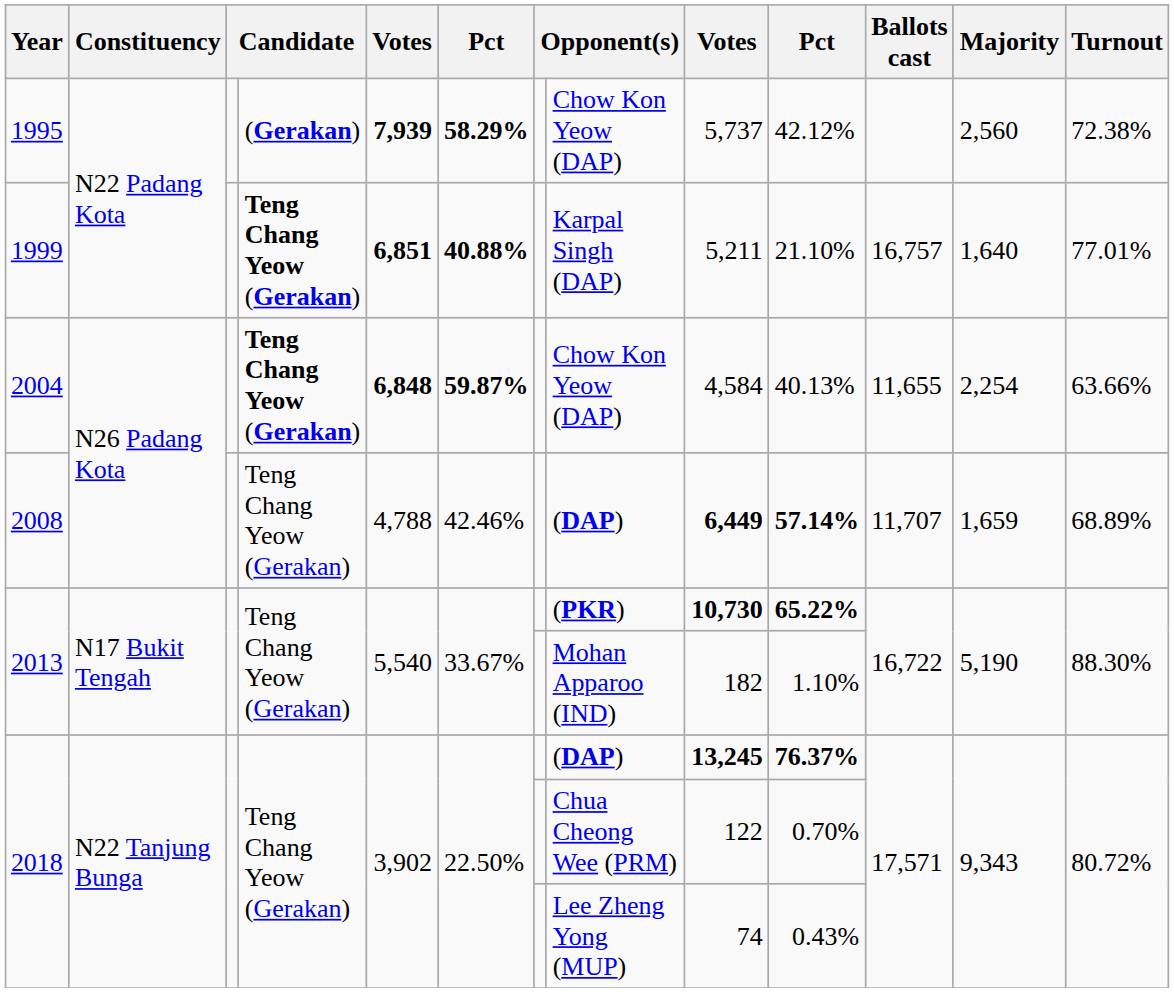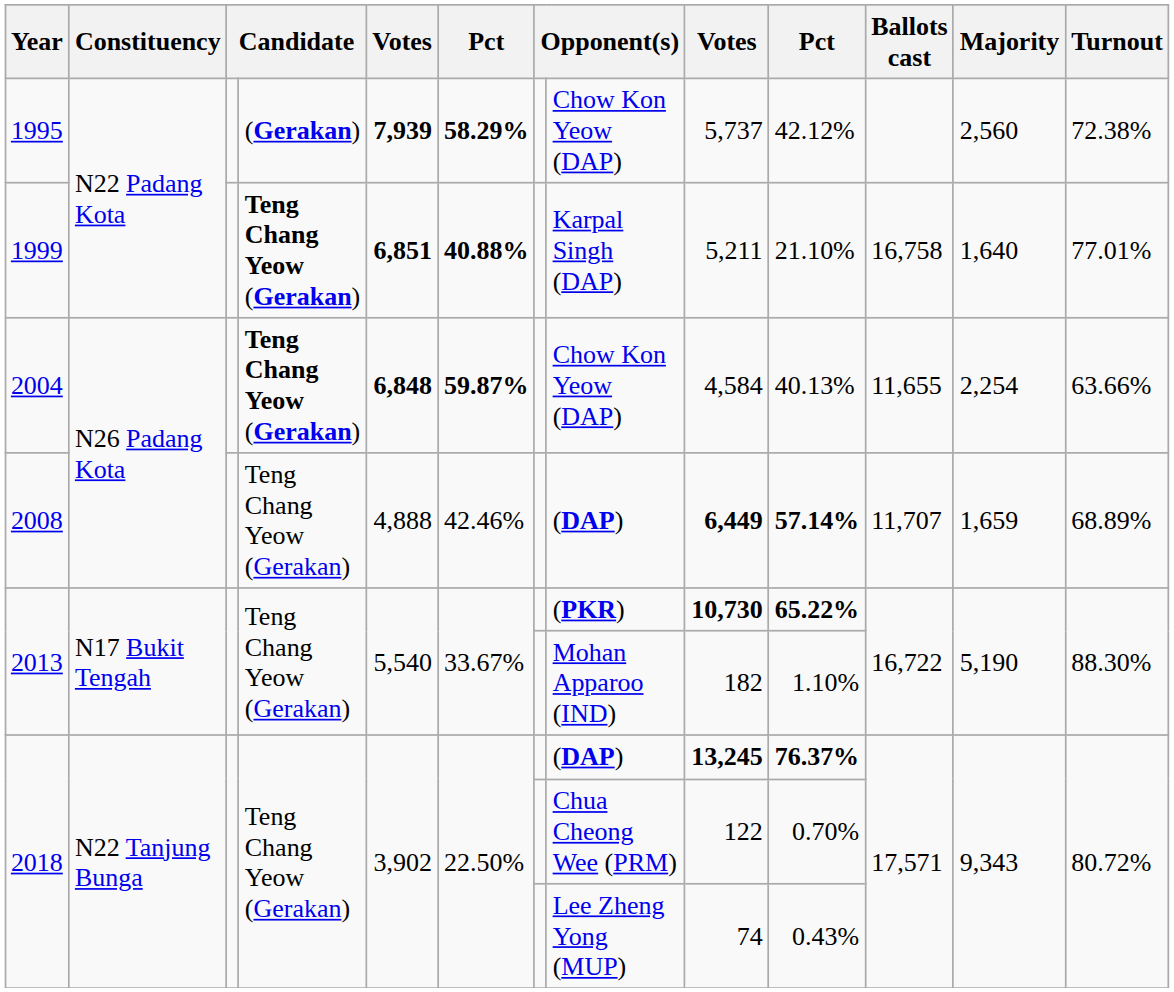(907, 250) 16,757 -> (907, 250) 16,758
(403, 520) 4,788 -> (403, 520) 4,888
